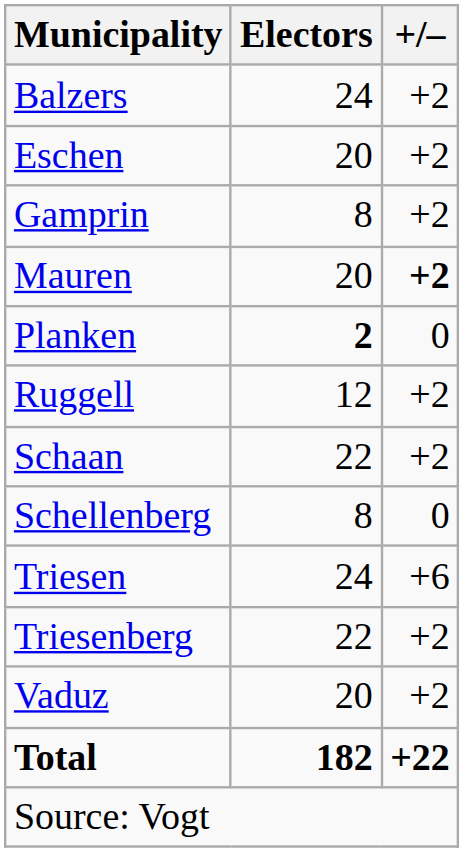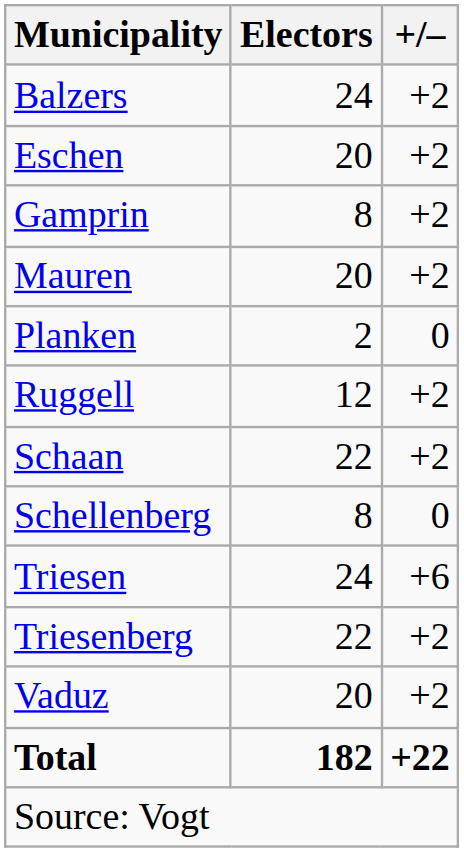(429, 275) bold -> (430, 275) normal
(363, 335) bold -> (363, 335) normal
